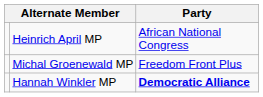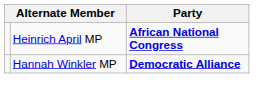(180, 38) normal -> (174, 38) bold
- row: (73, 63)
